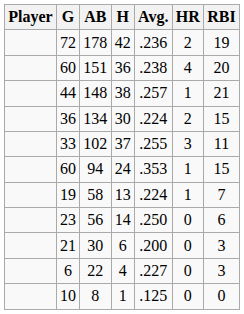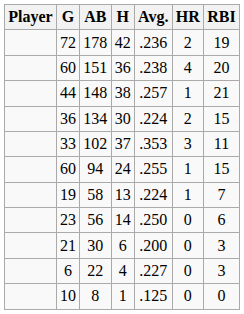(153, 144) .255 -> (153, 144) .353
(153, 169) .353 -> (153, 169) .255
